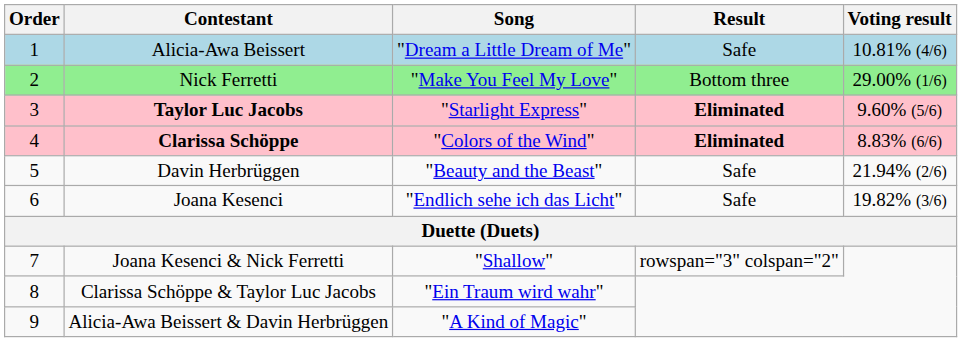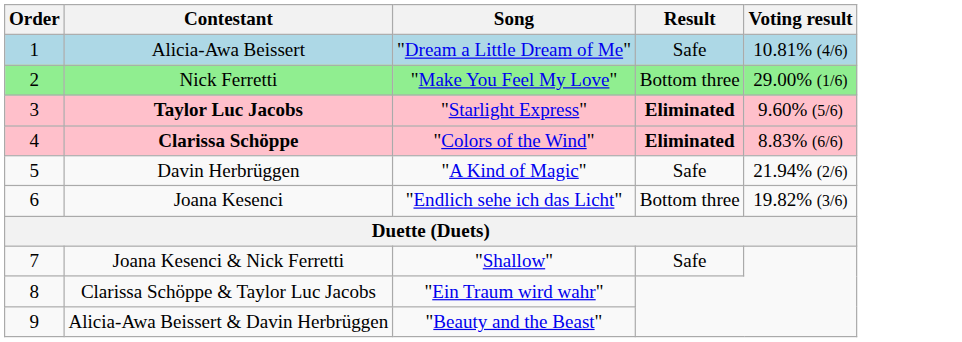(514, 170) "Beauty and the Beast" -> (514, 170) "A Kind of Magic"
(739, 200) Safe -> (690, 200) Bottom three
(739, 261) rowspan="3" colspan="2" -> (690, 261) Safe
(514, 321) "A Kind of Magic" -> (514, 321) "Beauty and the Beast"
